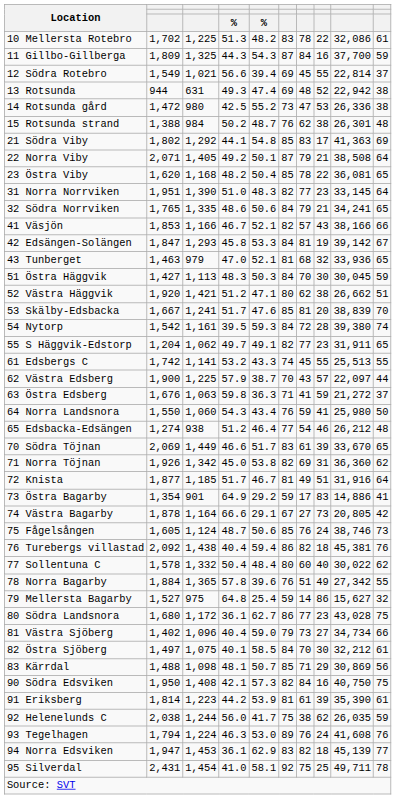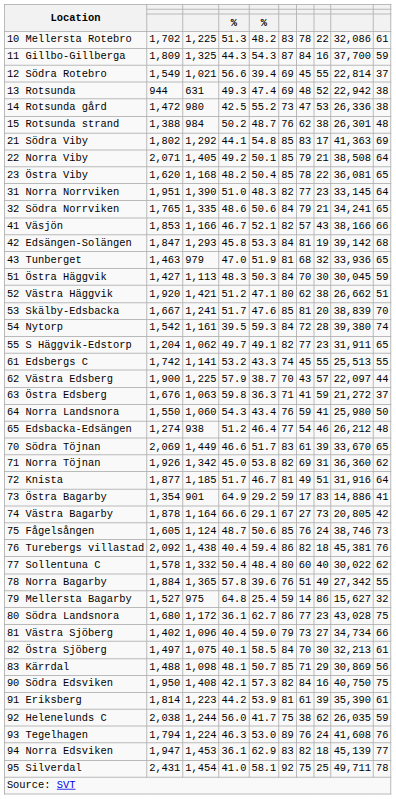(288, 158) 87 -> (288, 158) 85
(382, 243) 67 -> (382, 243) 68
(264, 260) 52.1 -> (264, 260) 51.9
(352, 650) 32,212 -> (352, 650) 32,213
